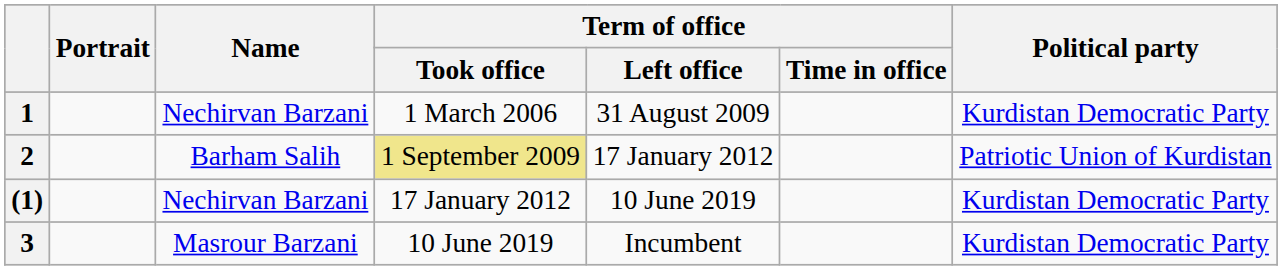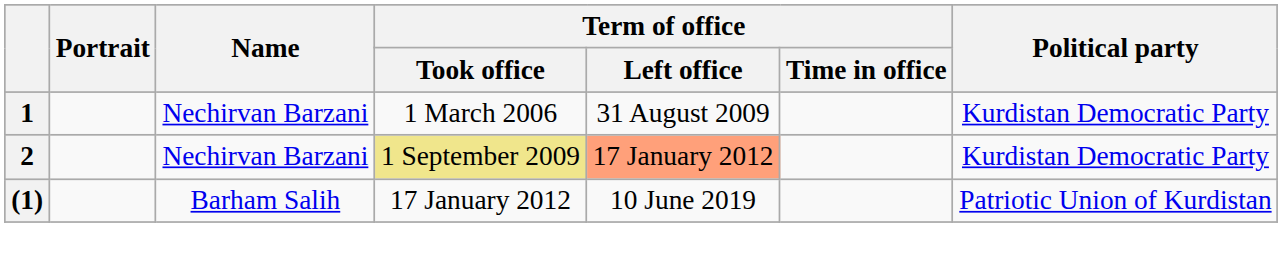(265, 156) Barham Salih -> (265, 156) Nechirvan Barzani
(683, 156) no background -> (683, 156) lightsalmon background
(1115, 156) Patriotic Union of Kurdistan -> (1115, 156) Kurdistan Democratic Party
(265, 199) Nechirvan Barzani -> (265, 199) Barham Salih
(1115, 199) Kurdistan Democratic Party -> (1115, 199) Patriotic Union of Kurdistan
- row: (27, 243)
